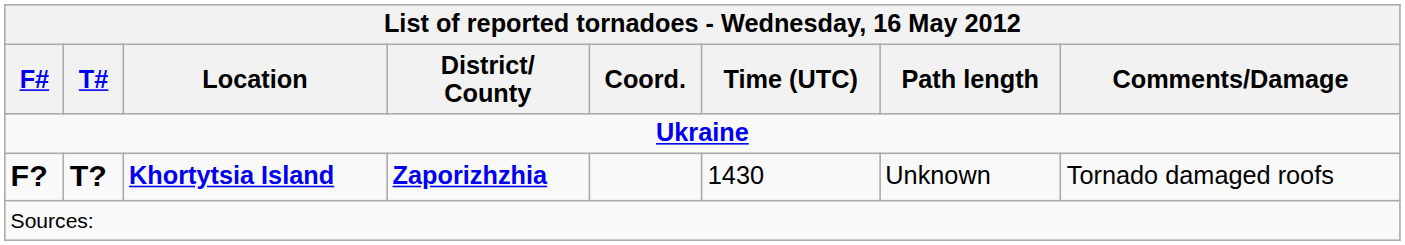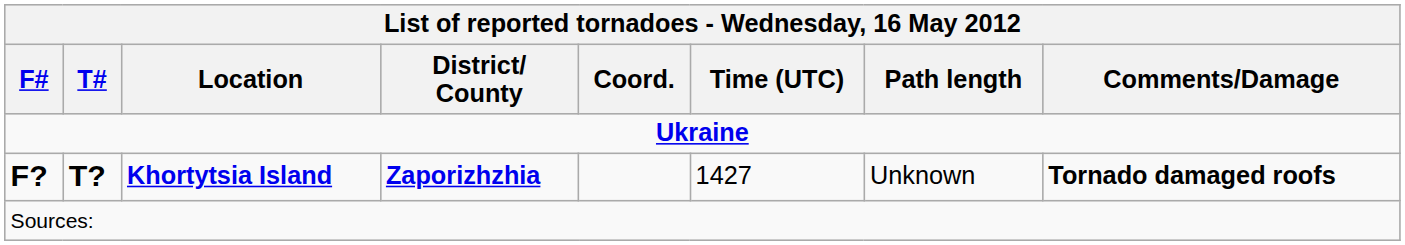(736, 176) 1430 -> (724, 176) 1427
(1200, 176) normal -> (1192, 176) bold
